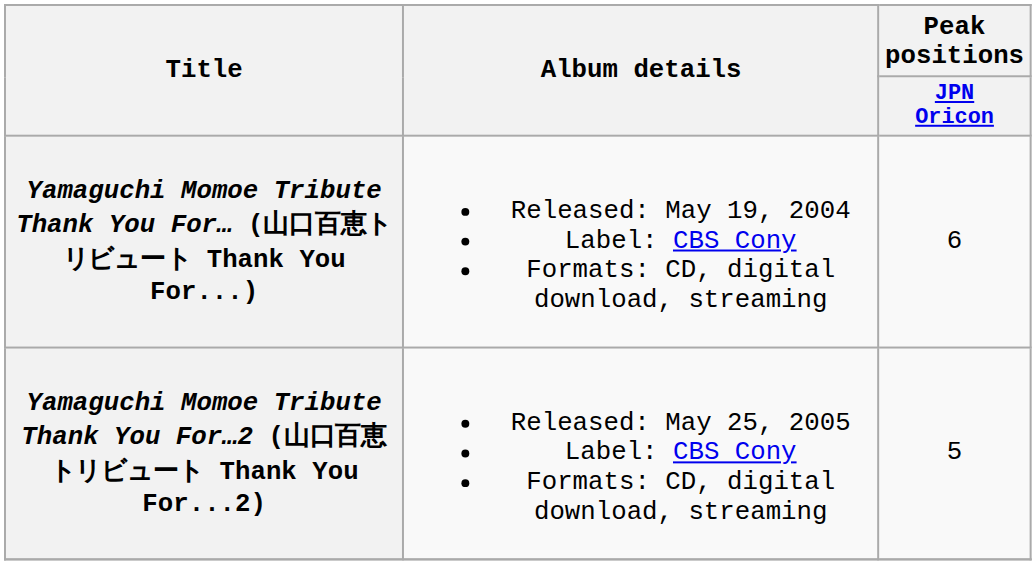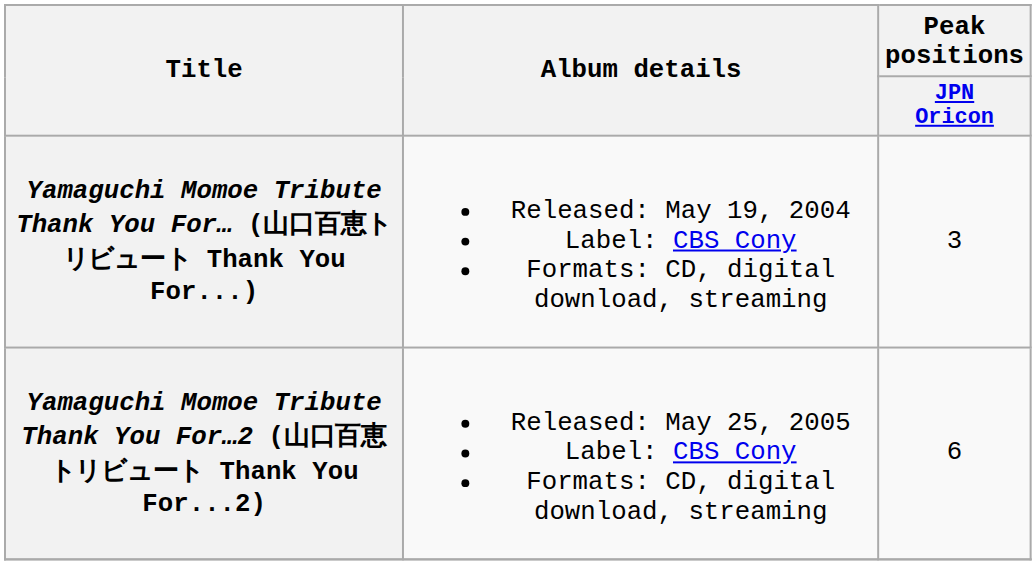(955, 241) 6 -> (955, 241) 3
(955, 453) 5 -> (955, 453) 6
